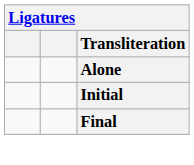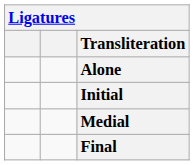+ row: (105, 121)
